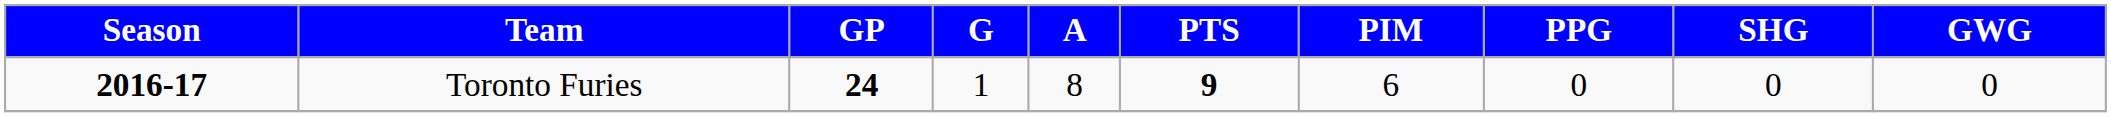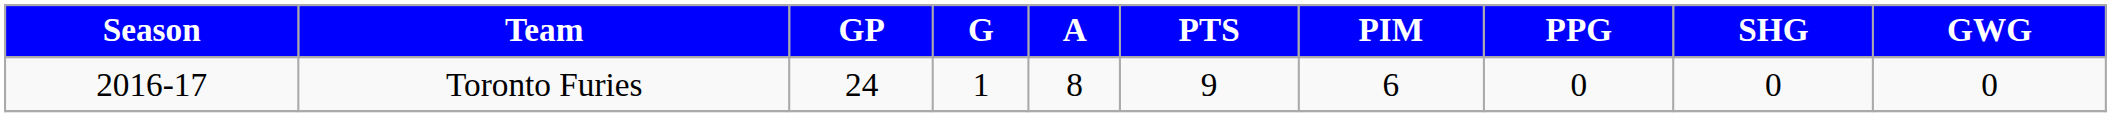(152, 83) bold -> (152, 83) normal
(862, 83) bold -> (862, 83) normal
(1209, 83) bold -> (1209, 83) normal
